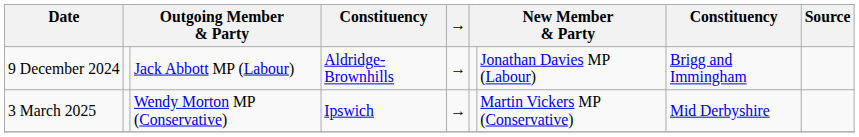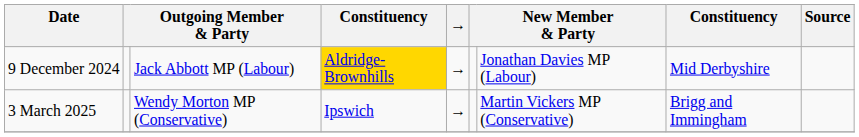(359, 68) no background -> (359, 68) gold background
(708, 68) Brigg and Immingham -> (720, 68) Mid Derbyshire
(720, 110) Mid Derbyshire -> (708, 110) Brigg and Immingham
